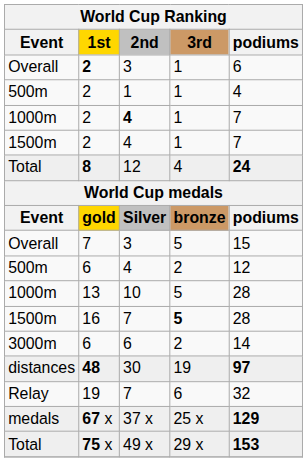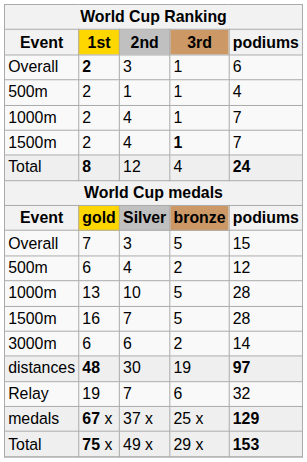(128, 117) bold -> (128, 117) normal
(178, 142) normal -> (178, 142) bold
(178, 318) bold -> (178, 318) normal
